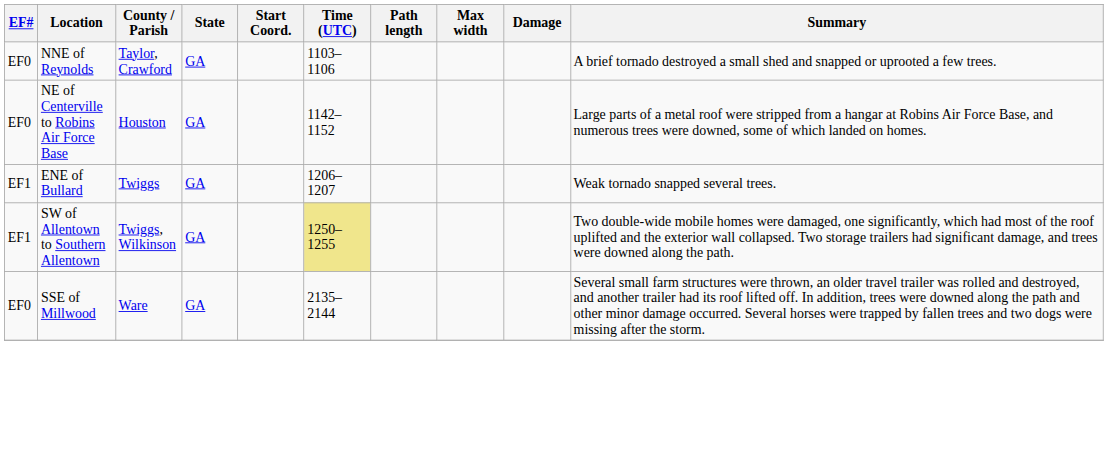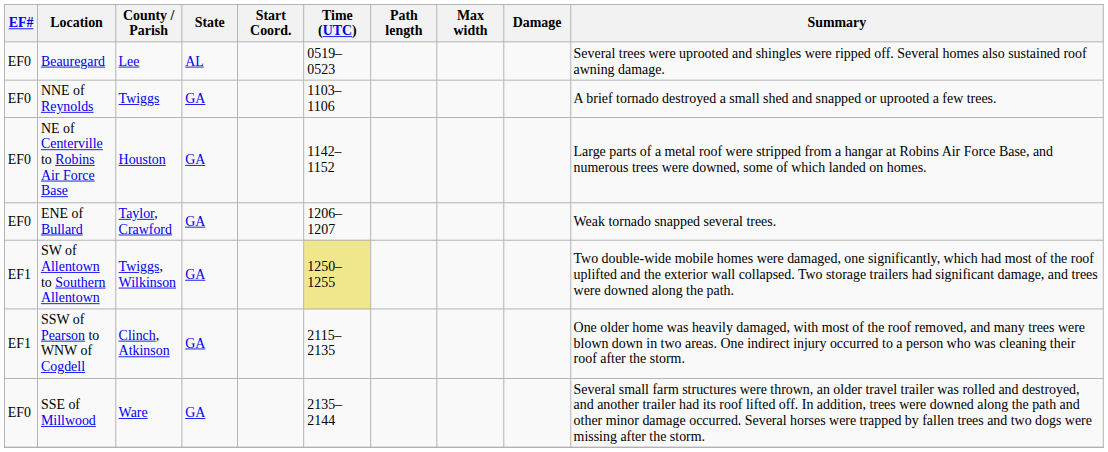+ row: (73, 61)
(145, 61) Taylor, Crawford -> (139, 98) Twiggs
(19, 183) EF1 -> (19, 221) EF0
(139, 183) Twiggs -> (145, 221) Taylor, Crawford
+ row: (70, 343)
